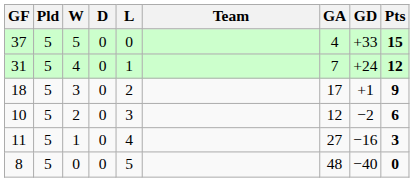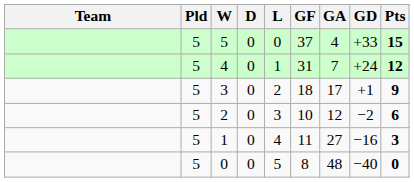columns swapped: (231, 16) <-> (19, 16)
